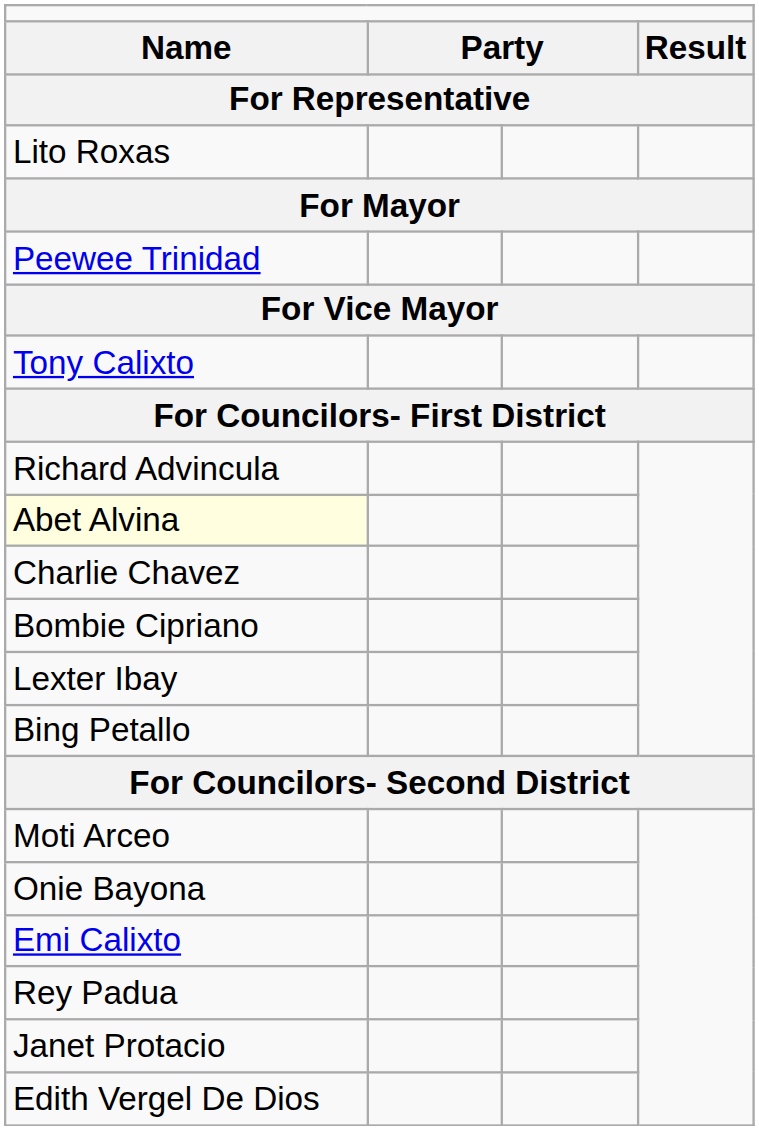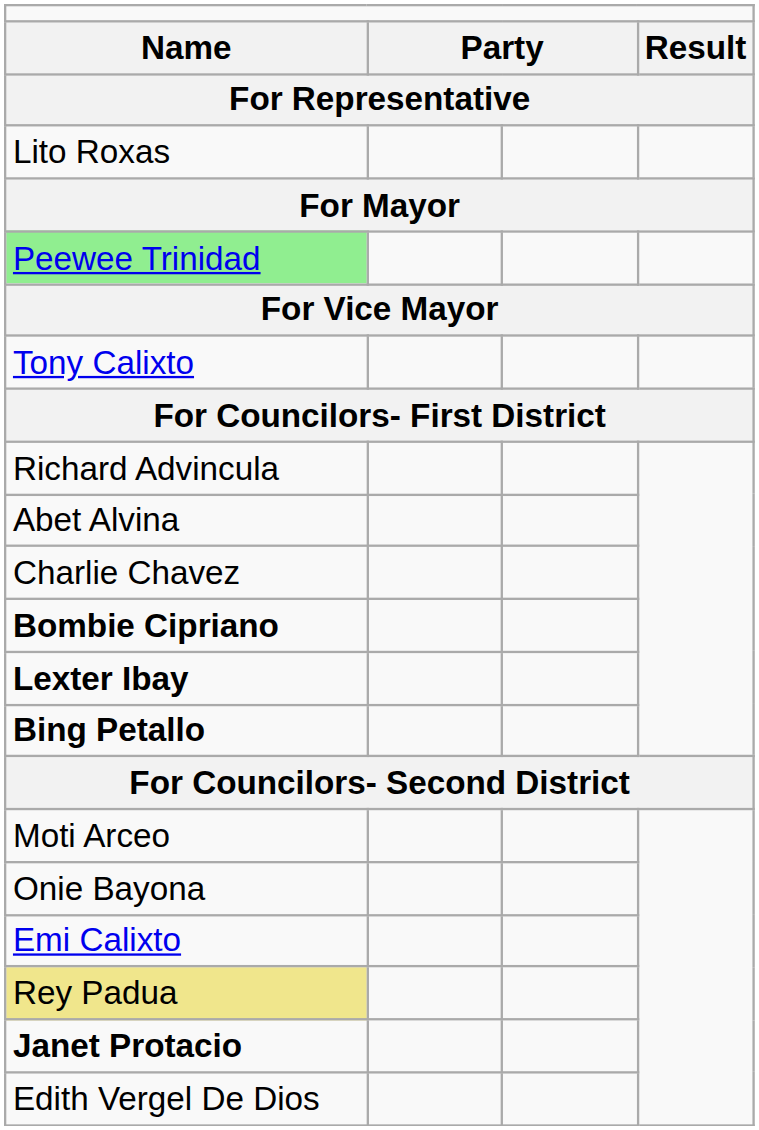(137, 258) no background -> (137, 258) lightgreen background
(96, 520) lightyellow background -> (96, 520) no background
(136, 625) normal -> (146, 625) bold
(95, 678) normal -> (101, 678) bold
(102, 731) normal -> (109, 731) bold
(95, 993) no background -> (95, 993) khaki background
(119, 1046) normal -> (127, 1046) bold
